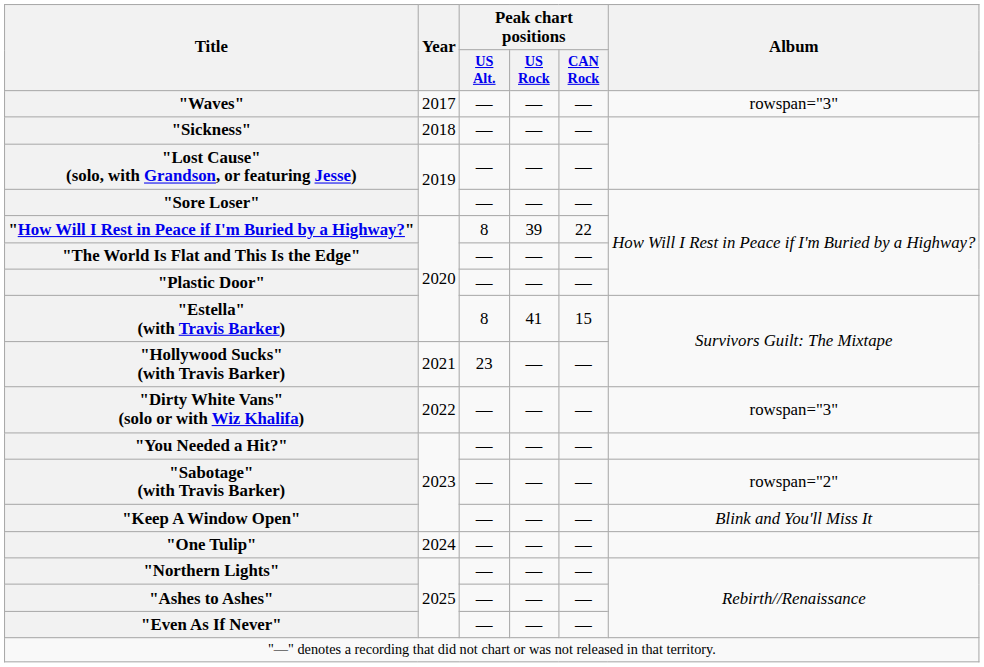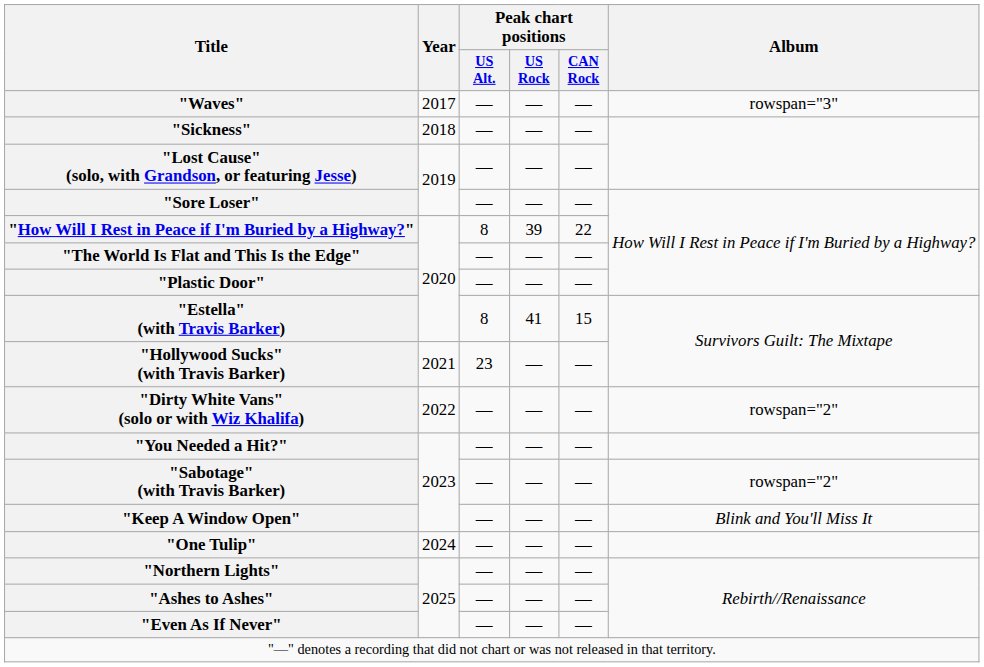(794, 409) rowspan="3" -> (794, 409) rowspan="2"
